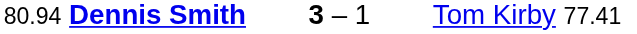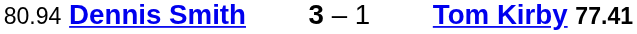(527, 15) normal -> (533, 15) bold
